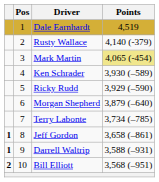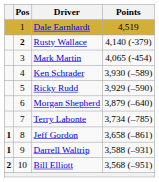(22, 42) normal -> (22, 42) bold
(128, 58) khaki background -> (128, 58) no background
